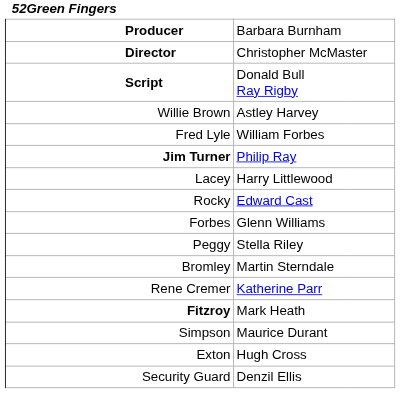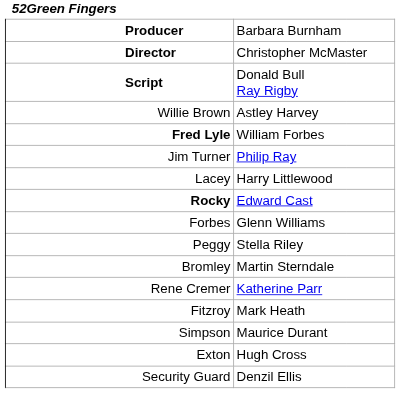(203, 134) normal -> (201, 134) bold
(197, 156) bold -> (199, 156) normal
(212, 200) normal -> (211, 200) bold
(209, 311) bold -> (211, 311) normal
